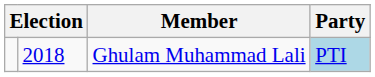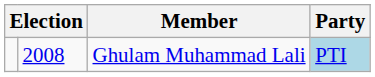(44, 54) 2018 -> (44, 54) 2008
